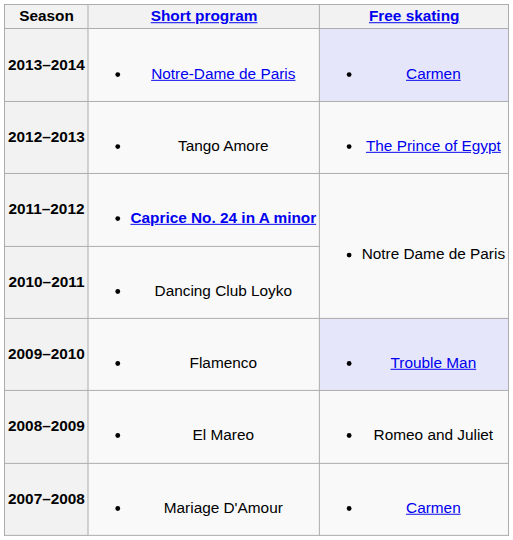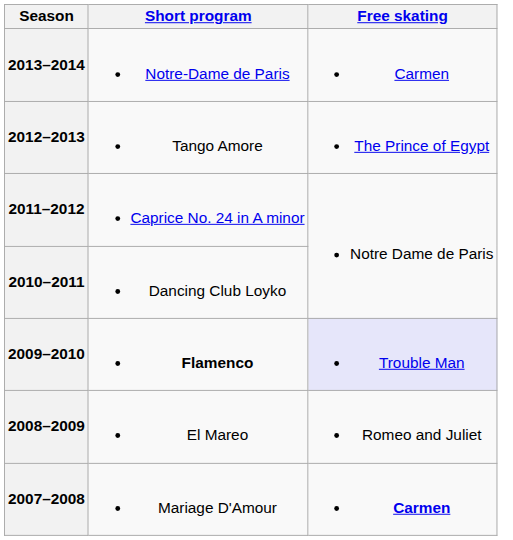(414, 74) lavender background -> (403, 74) no background
(204, 218) bold -> (198, 218) normal
(204, 363) normal -> (198, 363) bold
(414, 508) normal -> (403, 508) bold
